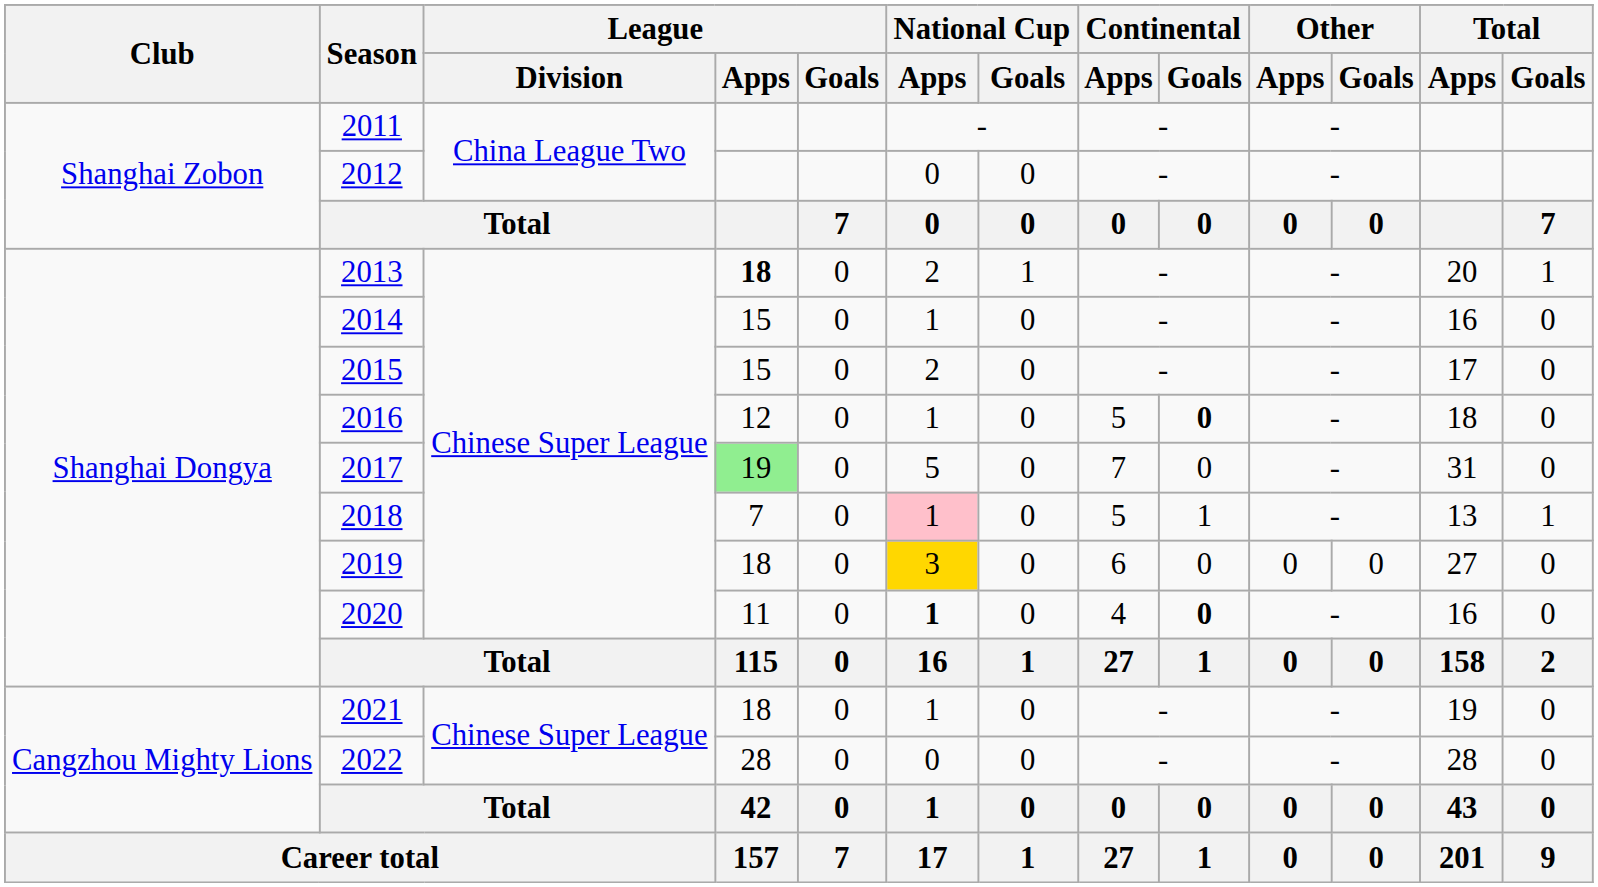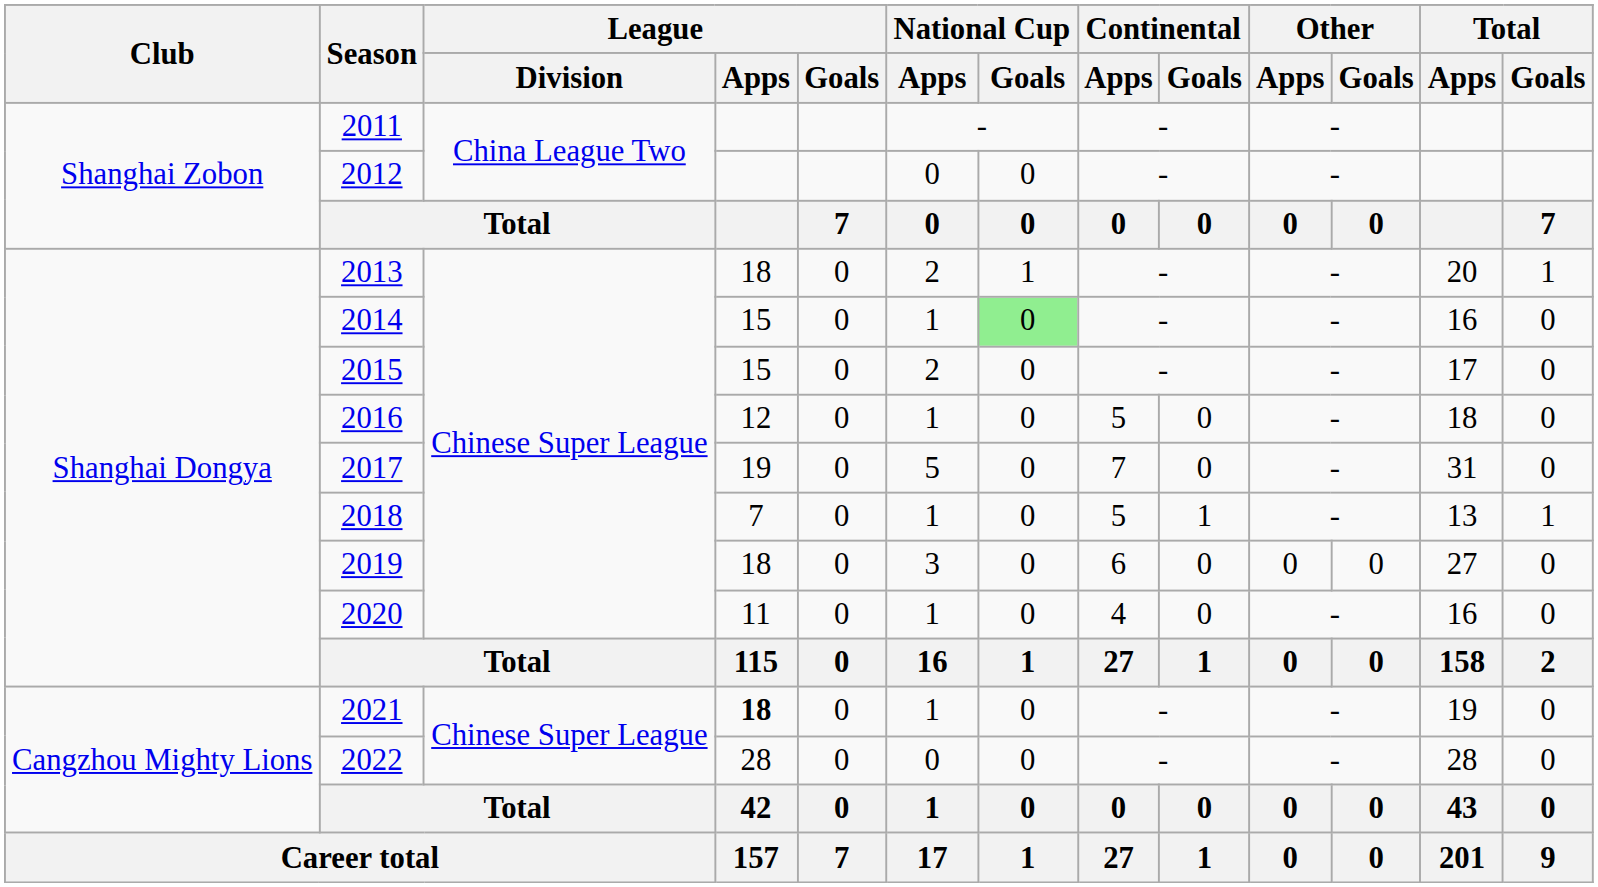(756, 272) bold -> (756, 272) normal
(1028, 321) no background -> (1028, 321) lightgreen background
(1204, 418) bold -> (1204, 418) normal
(756, 467) lightgreen background -> (756, 467) no background
(932, 516) pink background -> (932, 516) no background
(932, 564) gold background -> (932, 564) no background
(932, 613) bold -> (932, 613) normal
(1204, 613) bold -> (1204, 613) normal
(756, 710) normal -> (756, 710) bold
